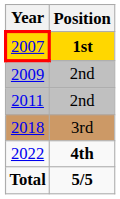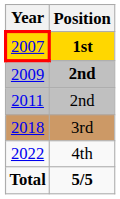(82, 74) normal -> (82, 74) bold
(82, 153) bold -> (82, 153) normal
